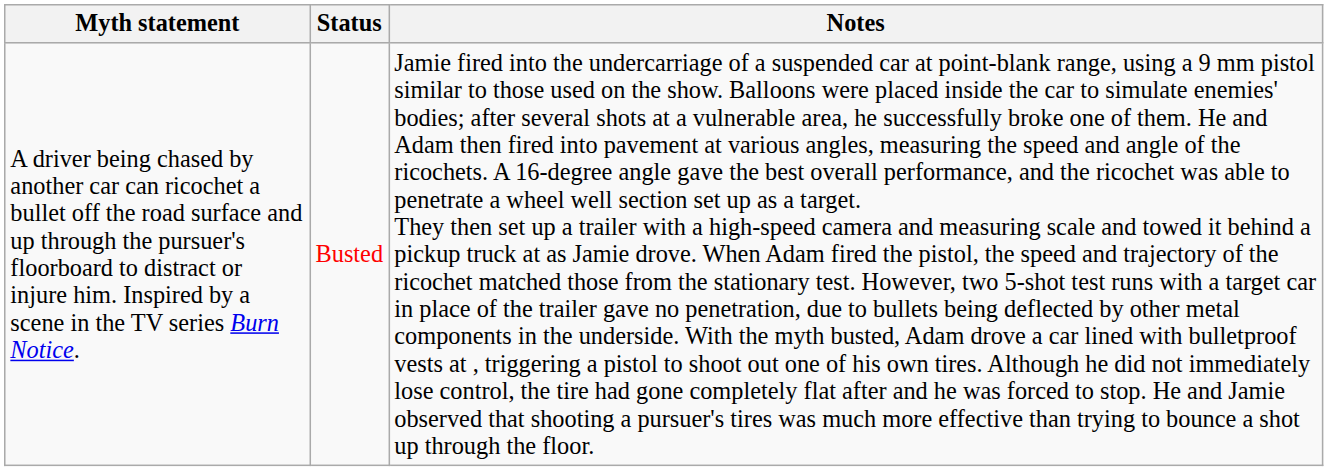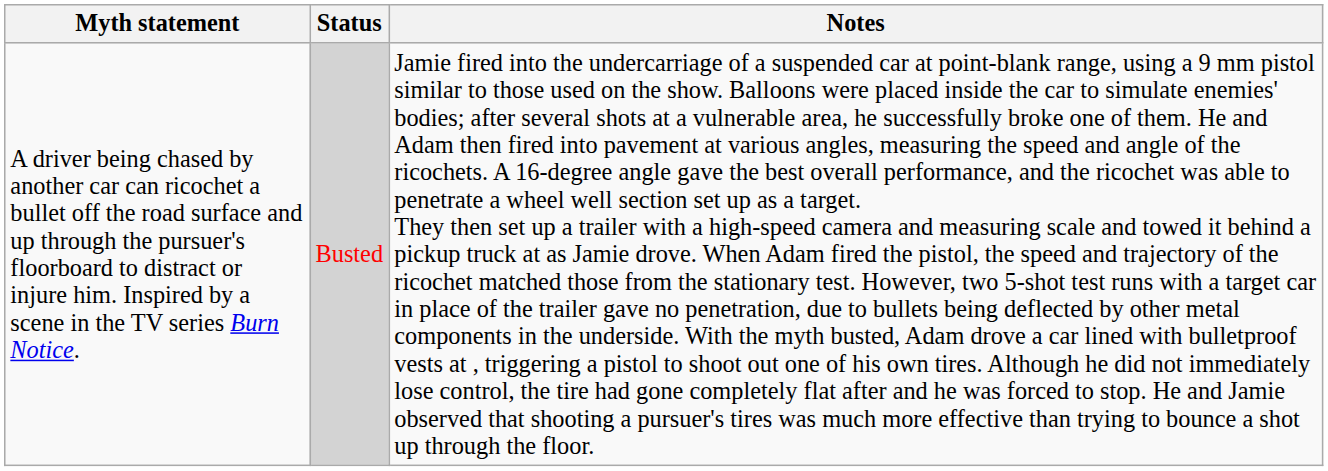(349, 253) no background -> (349, 253) lightgrey background
